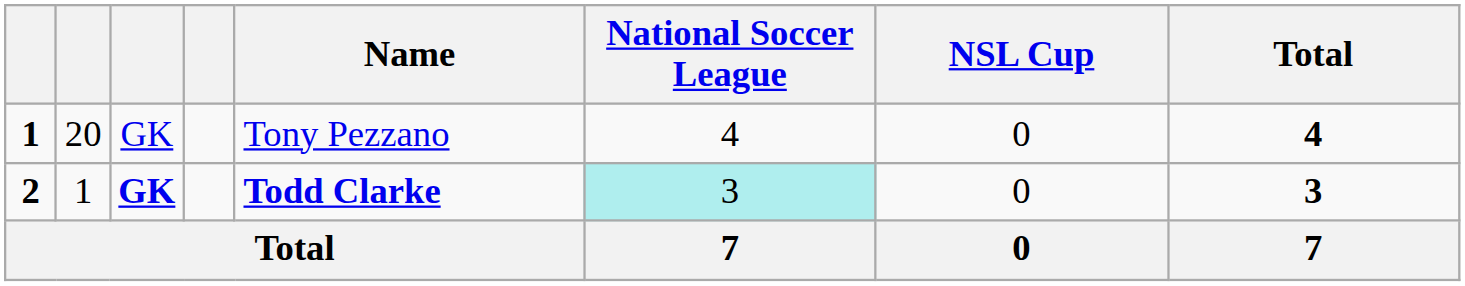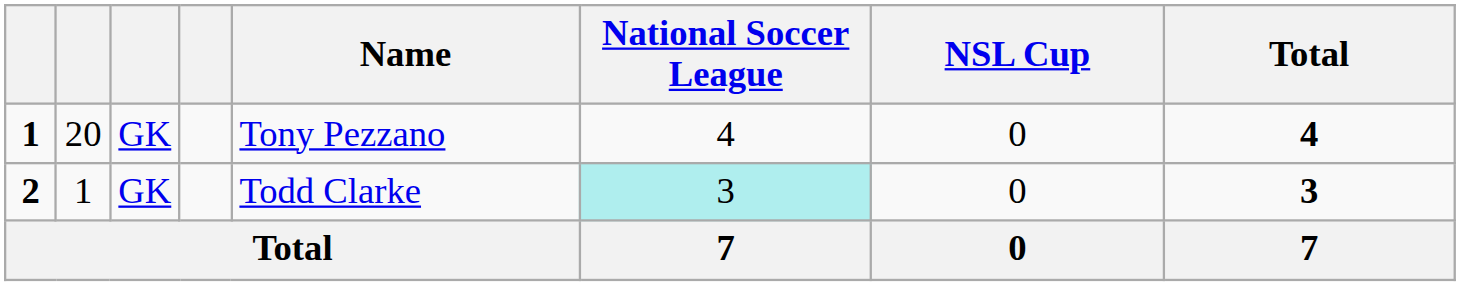(147, 190) bold -> (145, 190) normal
(342, 190) bold -> (330, 190) normal
